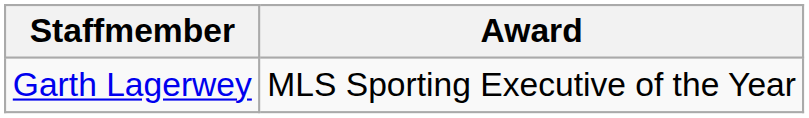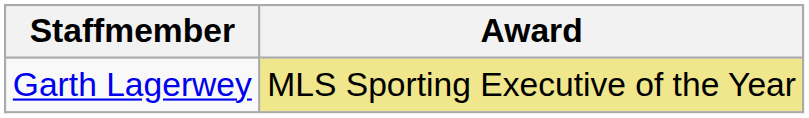(532, 84) no background -> (532, 84) khaki background
